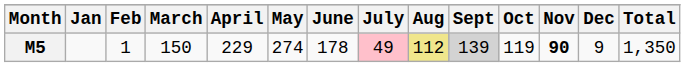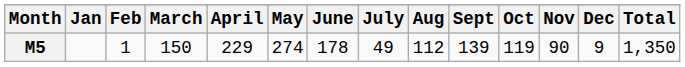(383, 48) pink background -> (383, 48) no background
(429, 48) khaki background -> (429, 48) no background
(474, 48) lightgrey background -> (474, 48) no background
(559, 48) bold -> (559, 48) normal
